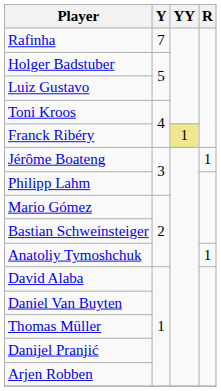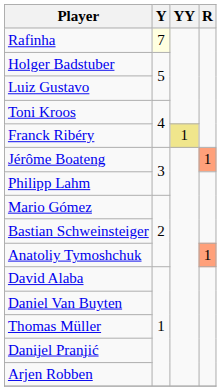(161, 40) no background -> (161, 40) lightyellow background
(208, 159) no background -> (208, 159) lightsalmon background
(208, 254) no background -> (208, 254) lightsalmon background
